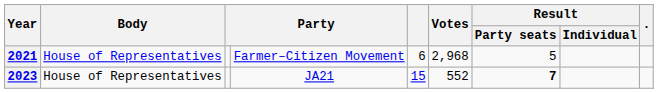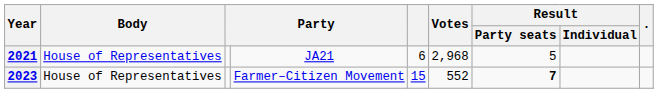(319, 56) Farmer–Citizen Movement -> (319, 56) JA21
(319, 77) JA21 -> (319, 77) Farmer–Citizen Movement
